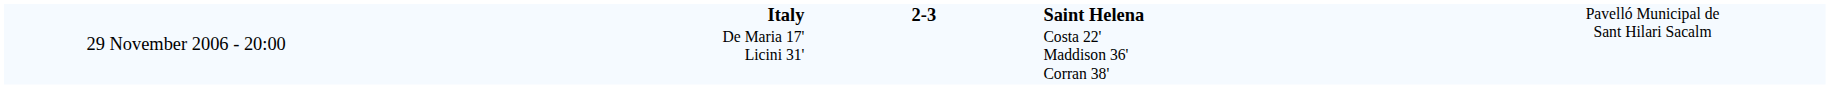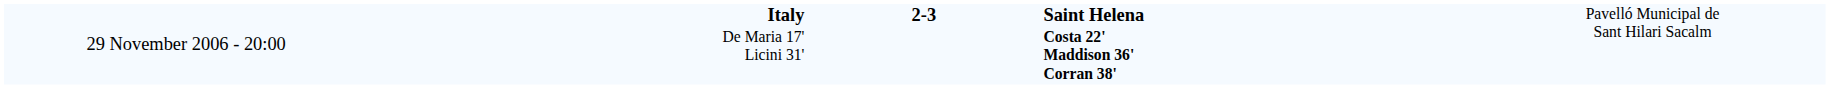(1086, 55) normal -> (1089, 55) bold
